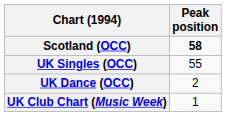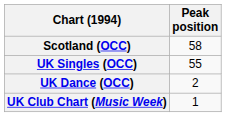(195, 45) bold -> (195, 45) normal
